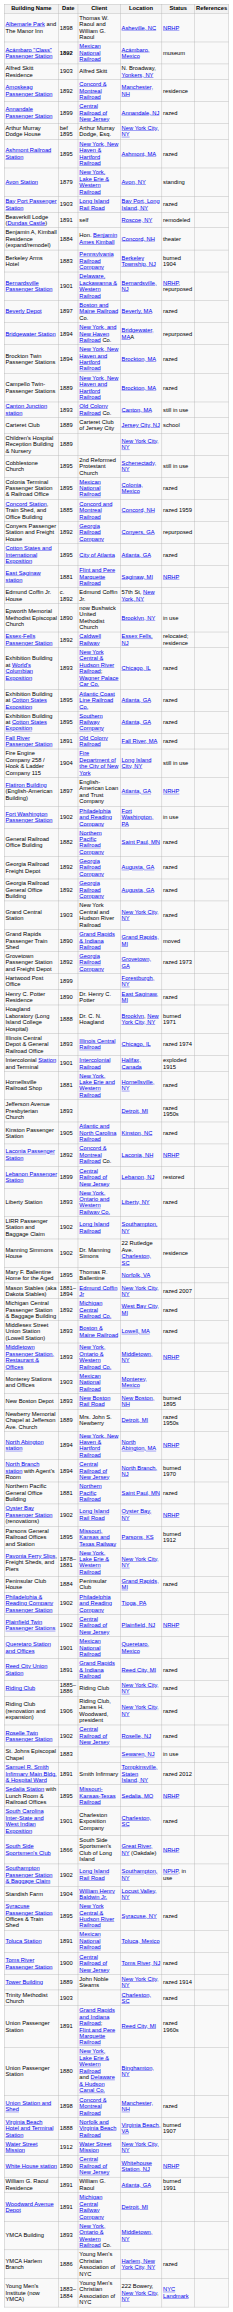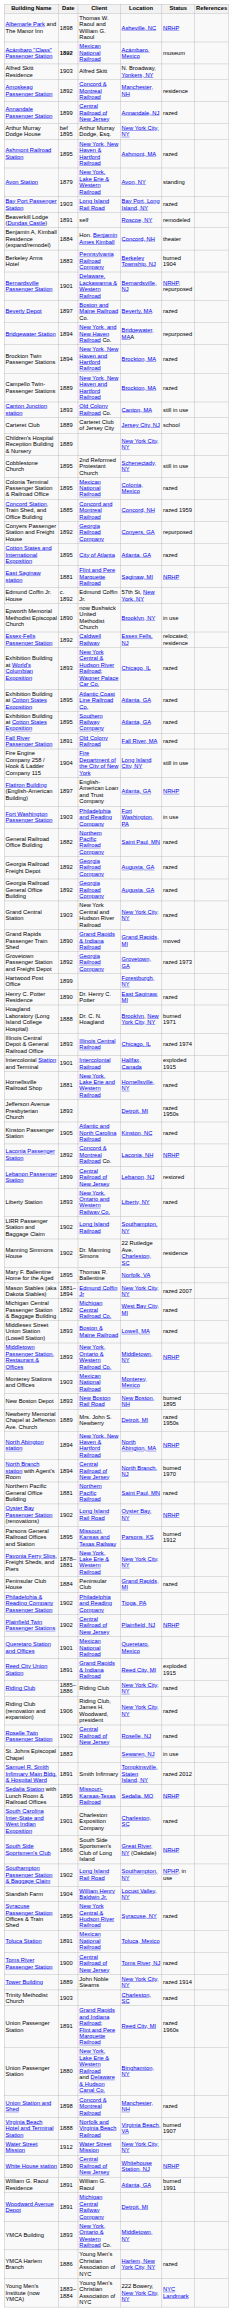(66, 817) 1902 -> (66, 817) 1903
(170, 1670) razed -> (175, 1670) exploded 1915
